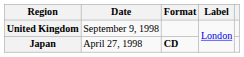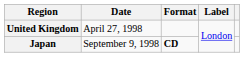(121, 28) September 9, 1998 -> (113, 28) April 27, 1998
(113, 44) April 27, 1998 -> (121, 44) September 9, 1998
